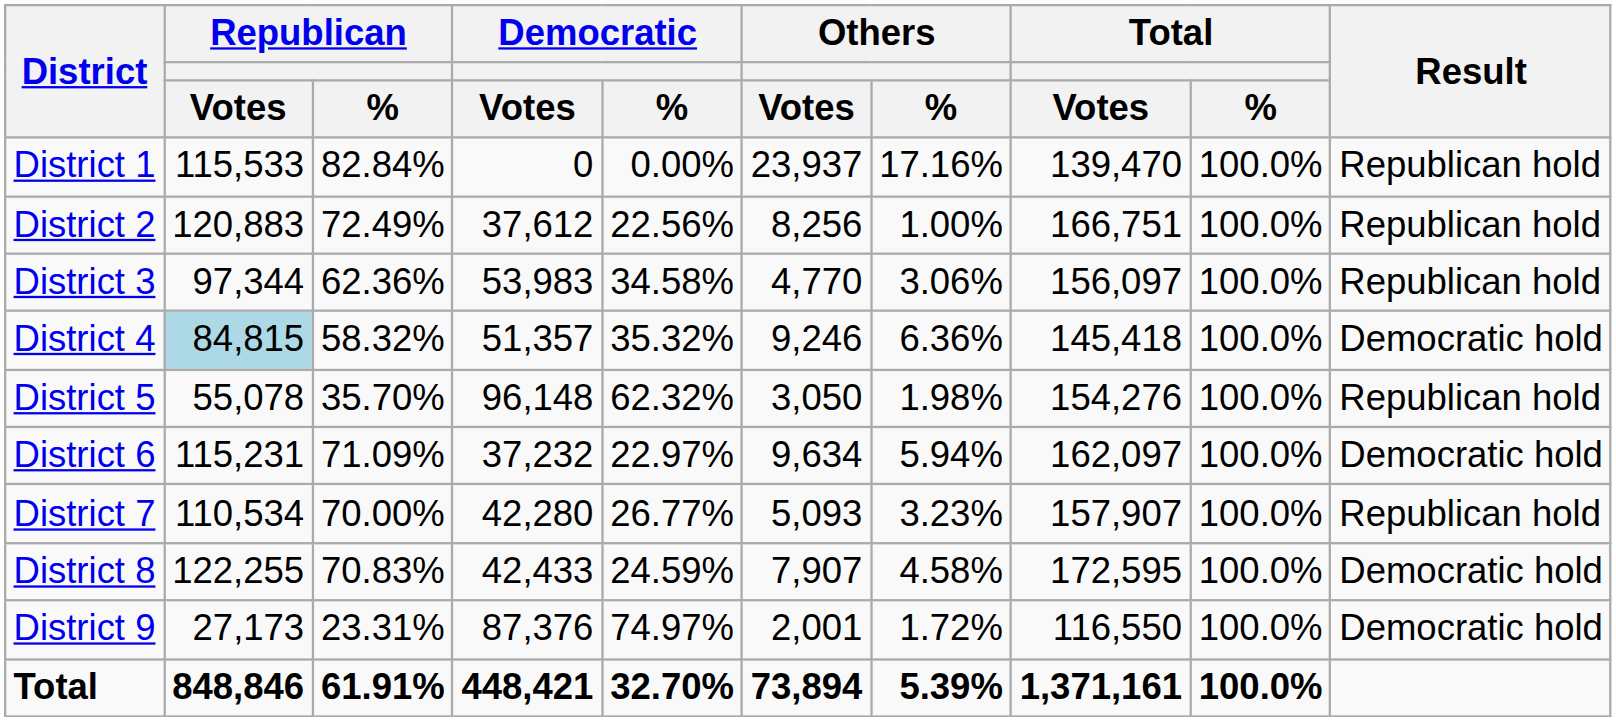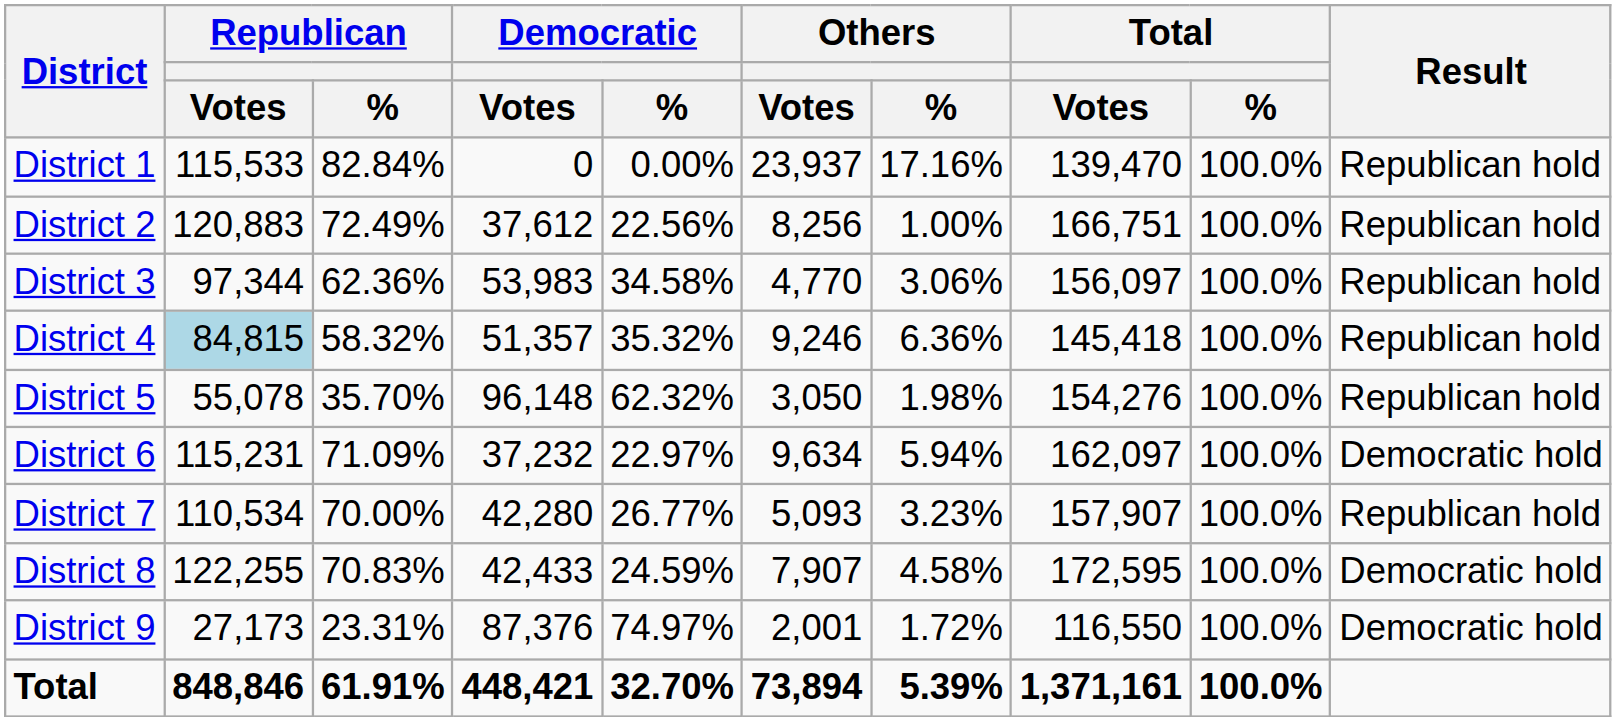(1471, 339) Democratic hold -> (1470, 339) Republican hold
